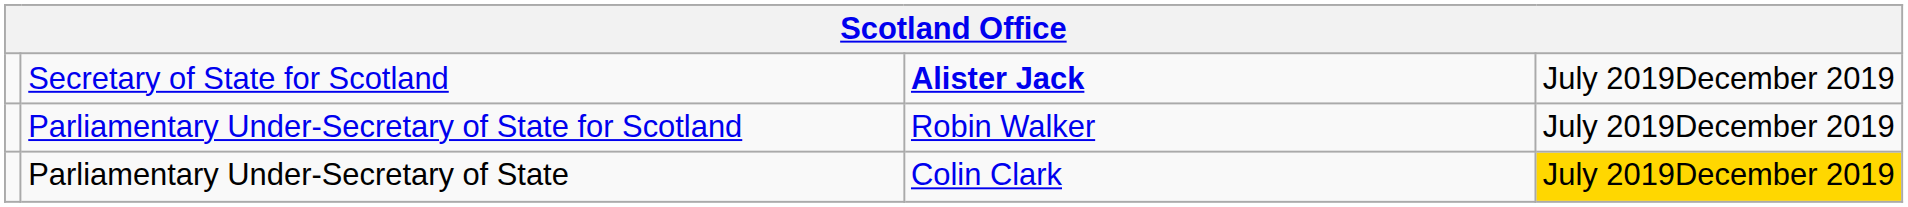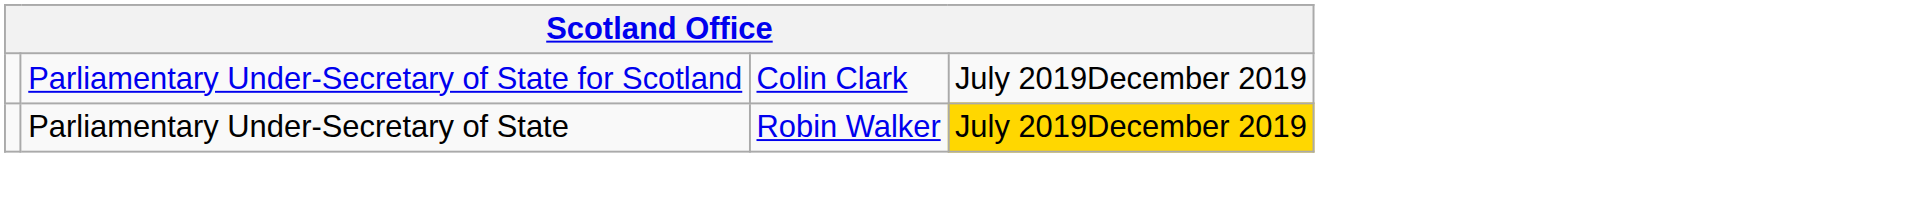- row: (239, 77)
(1003, 126) Robin Walker -> (832, 77) Colin Clark
(986, 175) Colin Clark -> (849, 126) Robin Walker
